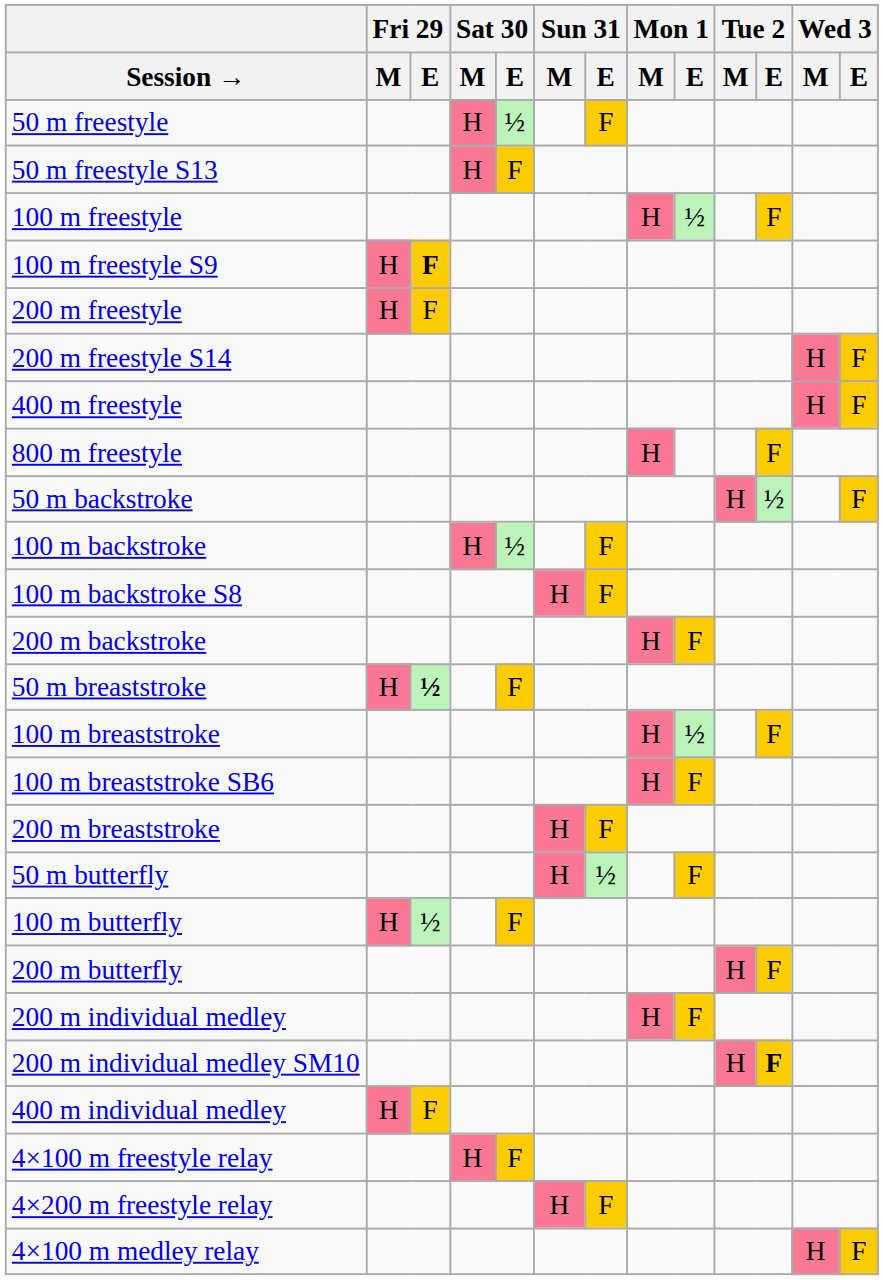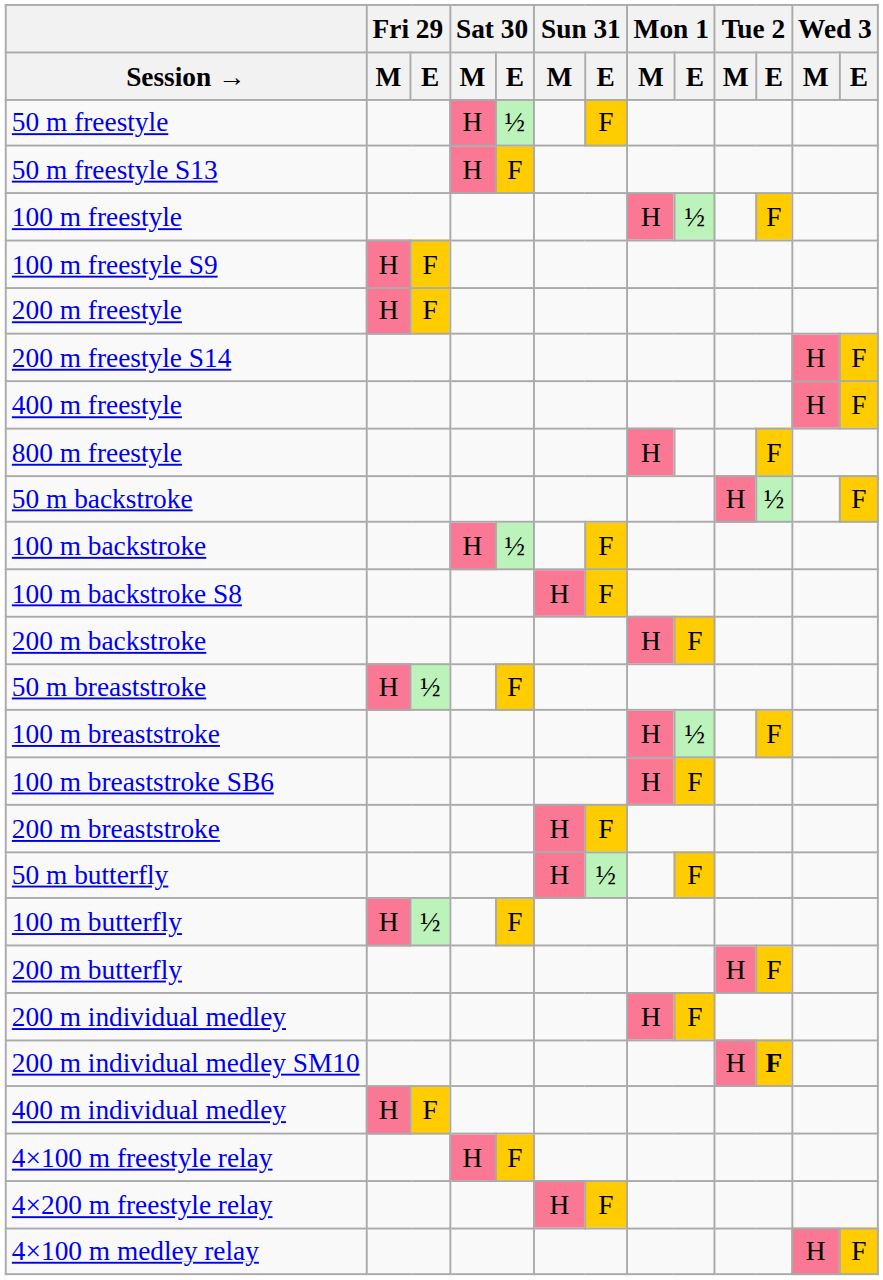(430, 264) bold -> (430, 264) normal
(430, 687) bold -> (430, 687) normal
